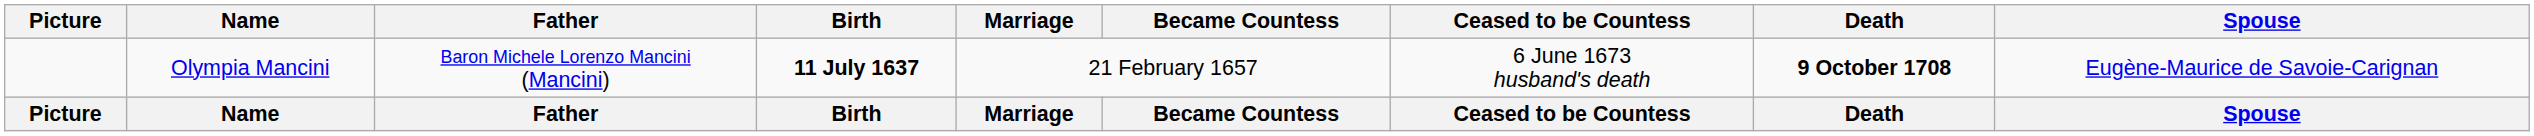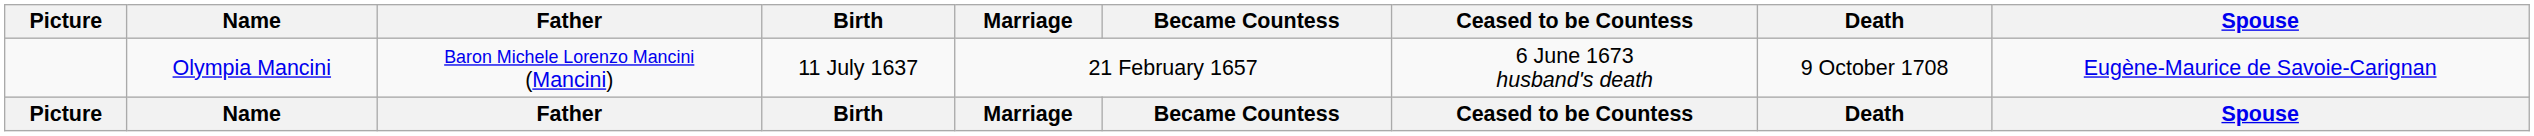(856, 67) bold -> (858, 67) normal
(1874, 67) bold -> (1875, 67) normal
